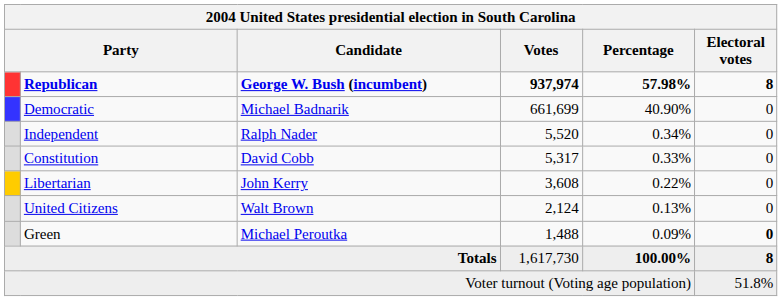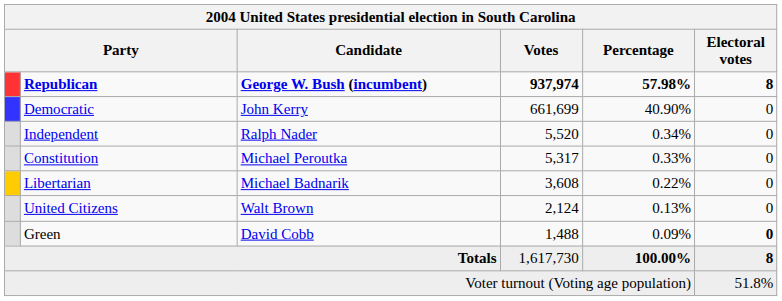(295, 109) Michael Badnarik -> (274, 109) John Kerry
(277, 158) David Cobb -> (294, 158) Michael Peroutka
(274, 183) John Kerry -> (295, 183) Michael Badnarik
(294, 233) Michael Peroutka -> (277, 233) David Cobb
